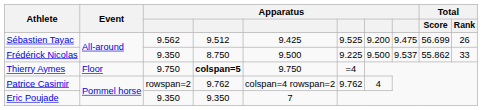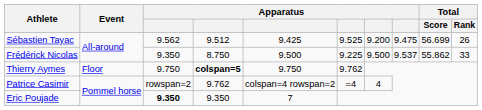(351, 69) =4 -> (351, 69) 9.762
(351, 84) 9.762 -> (351, 84) =4
(168, 99) normal -> (168, 99) bold
